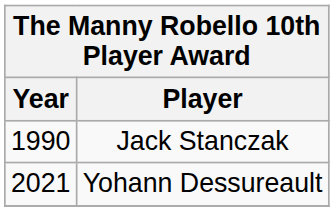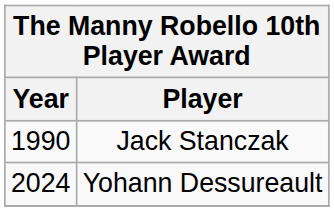(41, 183) 2021 -> (41, 183) 2024
